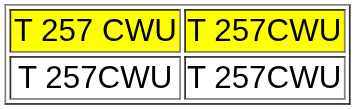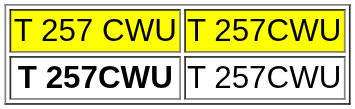(95, 77) normal -> (95, 77) bold
